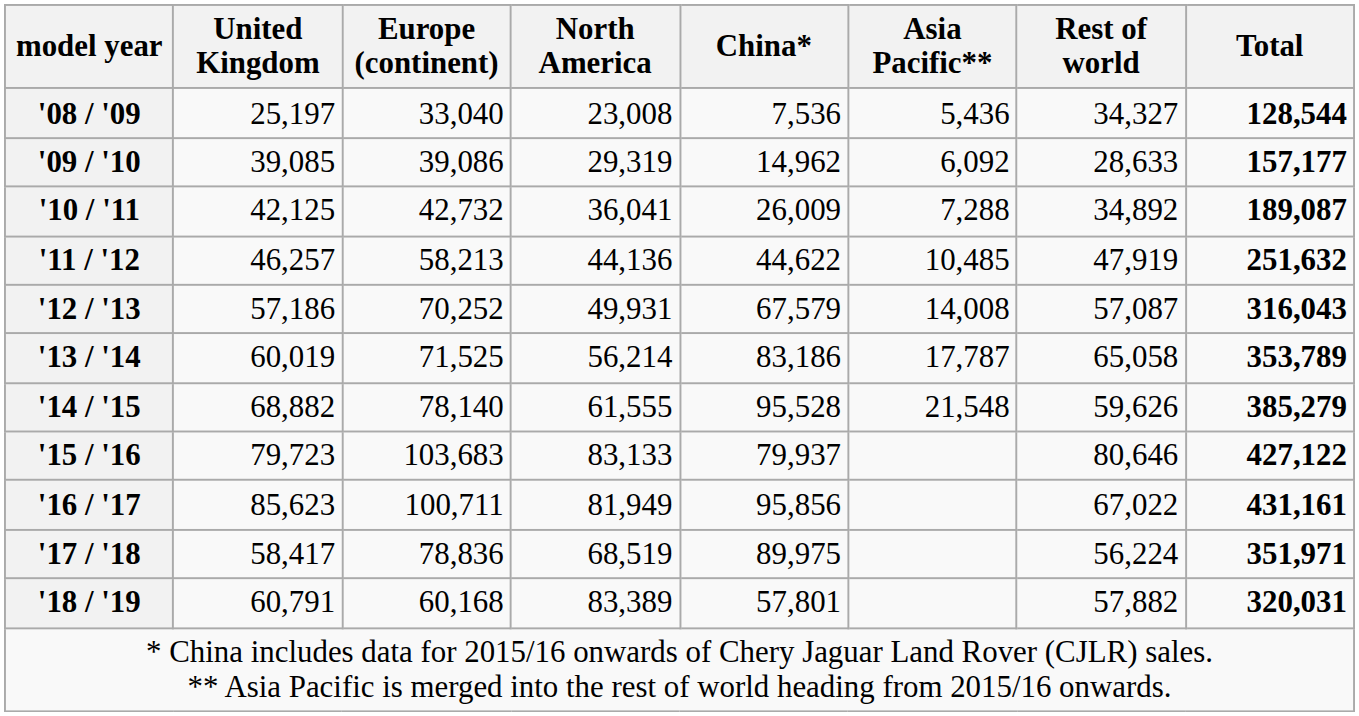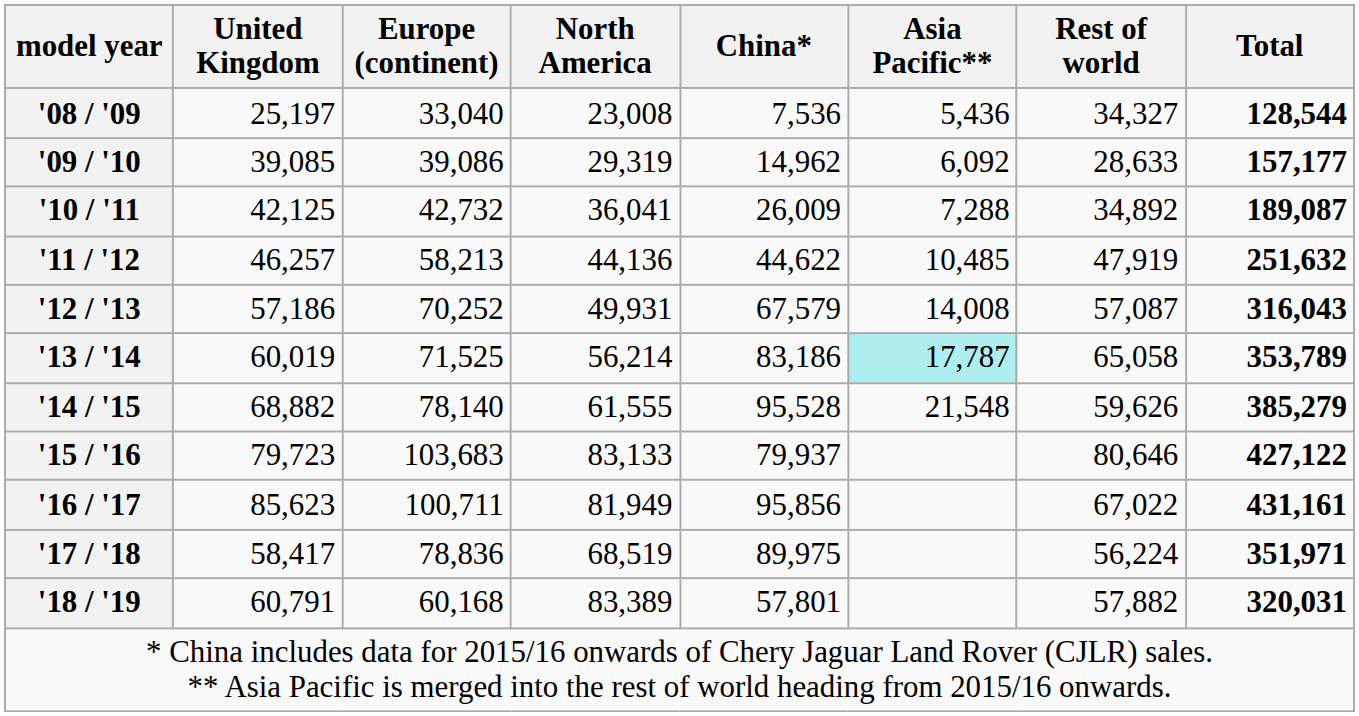(967, 357) no background -> (967, 357) paleturquoise background
